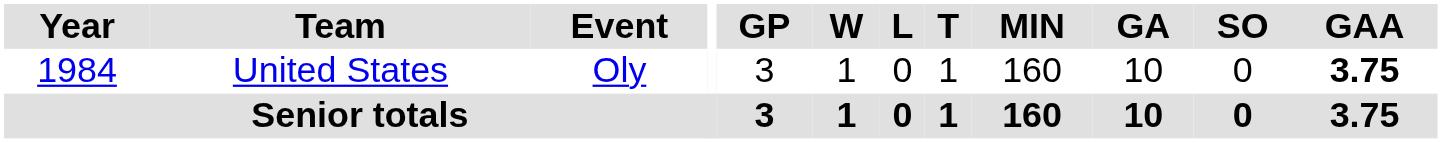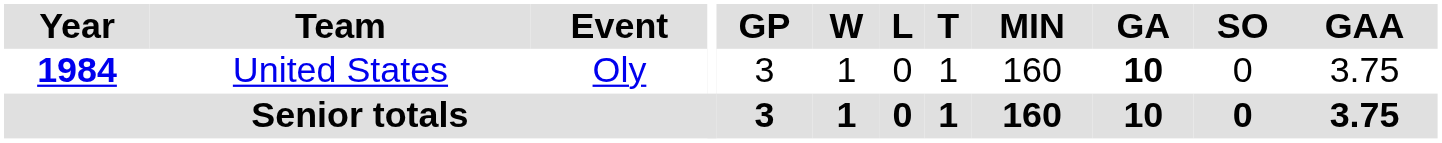(77, 70) normal -> (77, 70) bold
(1143, 70) normal -> (1143, 70) bold
(1365, 70) bold -> (1365, 70) normal
